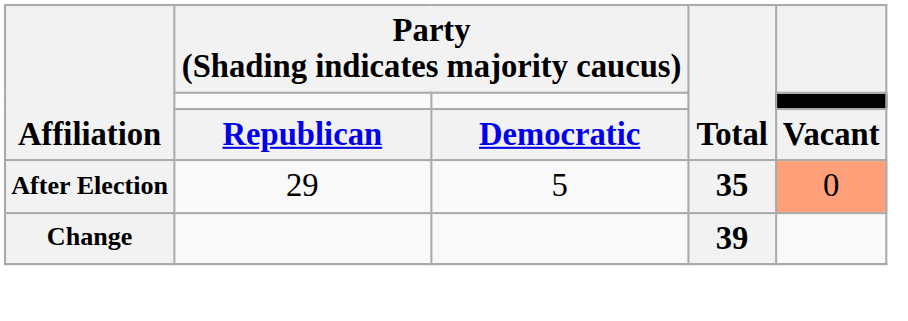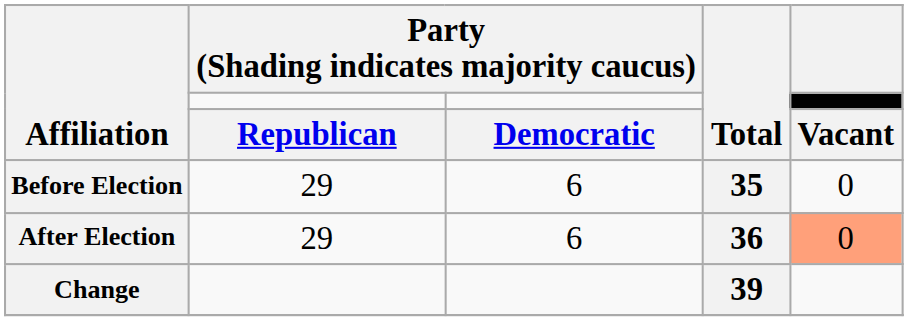+ row: (97, 185)
(560, 185) 5 -> (574, 237) 6
(732, 185) 35 -> (747, 237) 36
